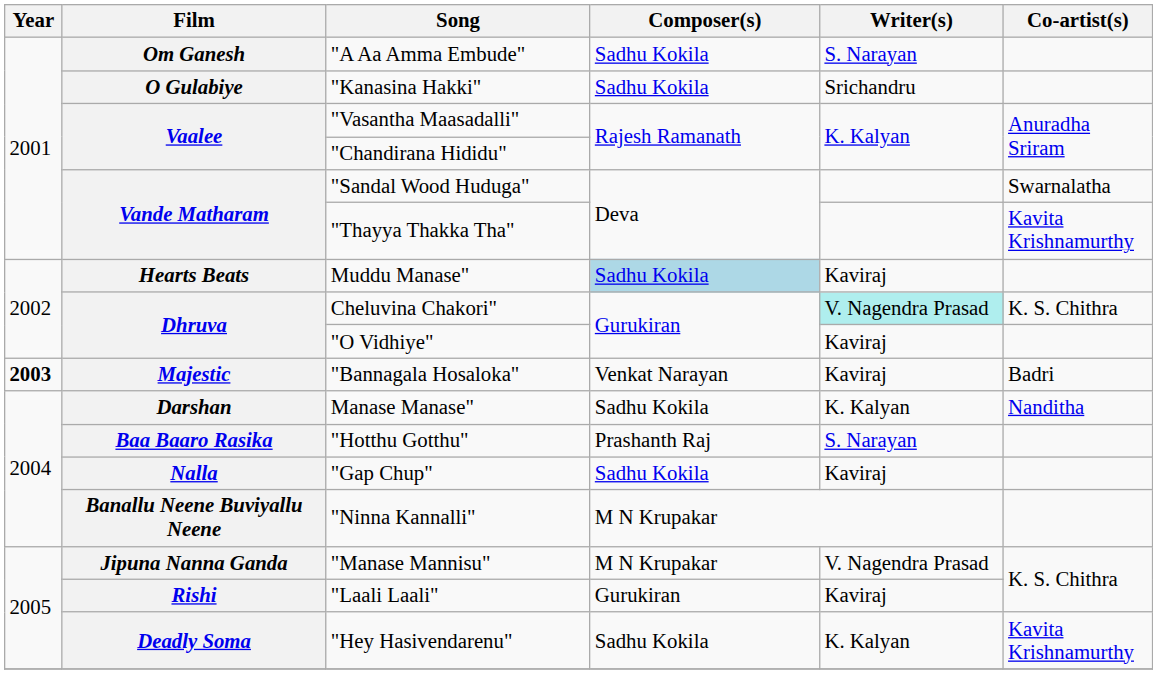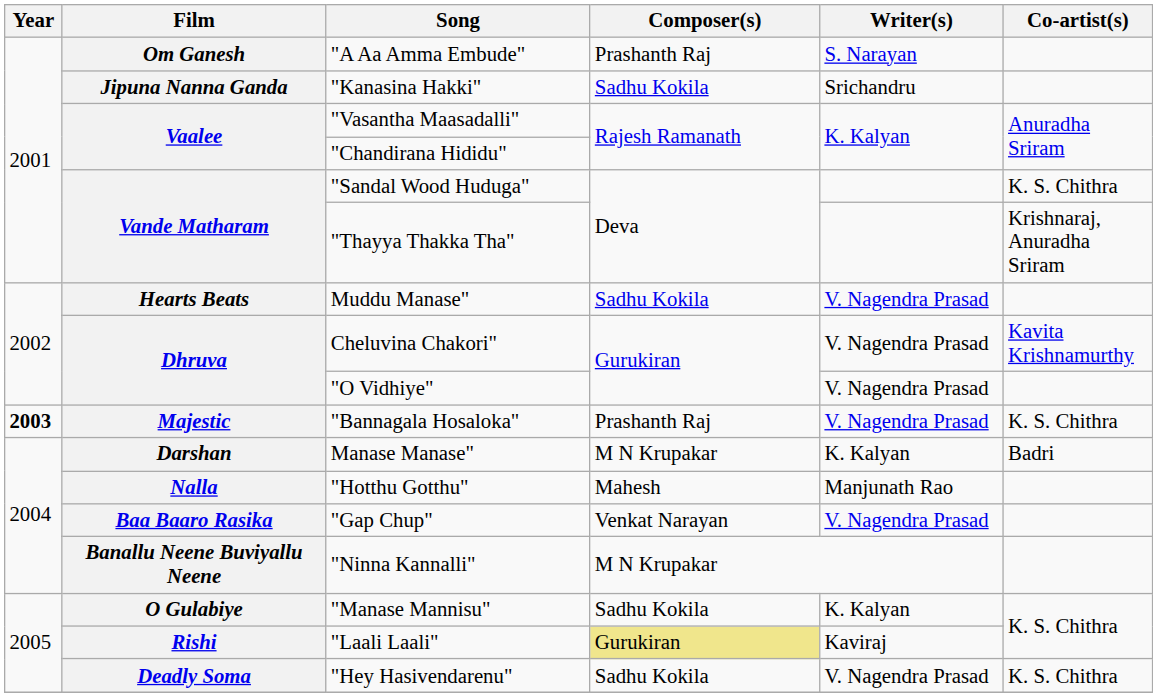(652, 53) Sadhu Kokila -> (653, 53) Prashanth Raj
(194, 86) O Gulabiye -> (194, 86) Jipuna Nanna Ganda
(1059, 185) Swarnalatha -> (1063, 185) K. S. Chithra
(1071, 230) Kavita Krishnamurthy -> (1055, 242) Krishnaraj, Anuradha Sriram
(652, 275) lightblue background -> (652, 298) no background
(856, 275) Kaviraj -> (907, 298) V. Nagendra Prasad
(907, 308) paleturquoise background -> (907, 343) no background
(1063, 308) K. S. Chithra -> (1071, 343) Kavita Krishnamurthy
(856, 341) Kaviraj -> (907, 388) V. Nagendra Prasad
(662, 374) Venkat Narayan -> (653, 421) Prashanth Raj
(856, 374) Kaviraj -> (907, 421) V. Nagendra Prasad
(1031, 374) Badri -> (1063, 421) K. S. Chithra
(652, 407) Sadhu Kokila -> (656, 454) M N Krupakar
(1046, 407) Nanditha -> (1031, 454) Badri
(194, 440) Baa Baaro Rasika -> (194, 487) Nalla
(653, 440) Prashanth Raj -> (628, 487) Mahesh
(871, 440) S. Narayan -> (889, 487) Manjunath Rao
(194, 473) Nalla -> (194, 520) Baa Baaro Rasika
(652, 473) Sadhu Kokila -> (662, 520) Venkat Narayan
(856, 473) Kaviraj -> (907, 520) V. Nagendra Prasad
(194, 562) Jipuna Nanna Ganda -> (194, 609) O Gulabiye
(656, 562) M N Krupakar -> (652, 609) Sadhu Kokila
(907, 562) V. Nagendra Prasad -> (867, 609) K. Kalyan
(638, 595) no background -> (638, 642) khaki background
(867, 640) K. Kalyan -> (907, 675) V. Nagendra Prasad
(1071, 640) Kavita Krishnamurthy -> (1063, 675) K. S. Chithra
